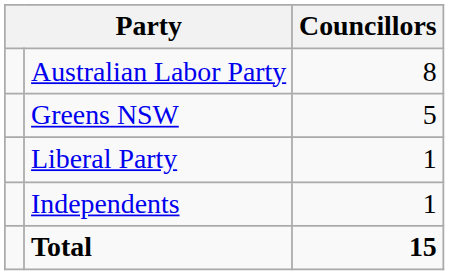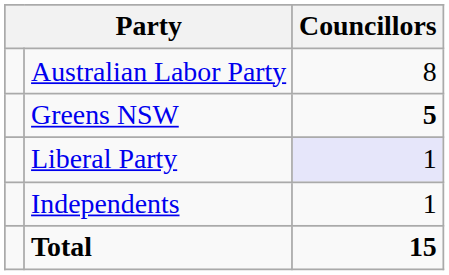(430, 114) normal -> (430, 114) bold
(430, 159) no background -> (430, 159) lavender background
